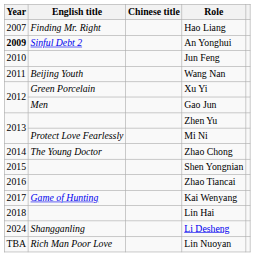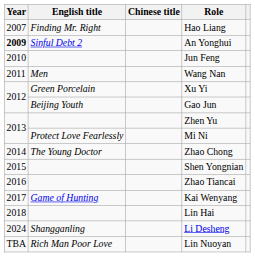(57, 74) Beijing Youth -> (39, 74) Men
(39, 105) Men -> (57, 105) Beijing Youth
